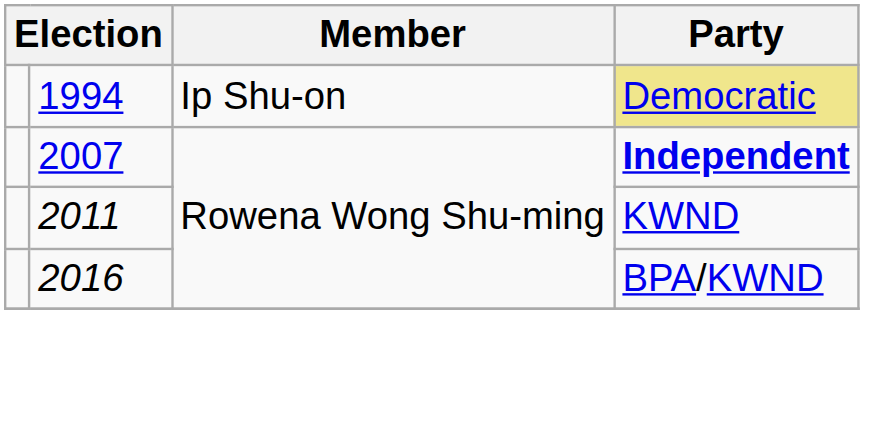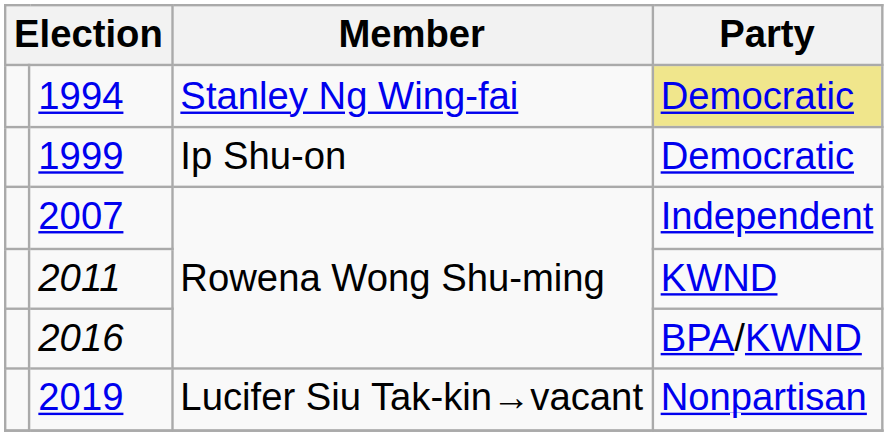(263, 95) Ip Shu-on -> (349, 95) Stanley Ng Wing-fai
+ row: (81, 156)
(736, 156) bold -> (767, 216) normal
+ row: (81, 398)
